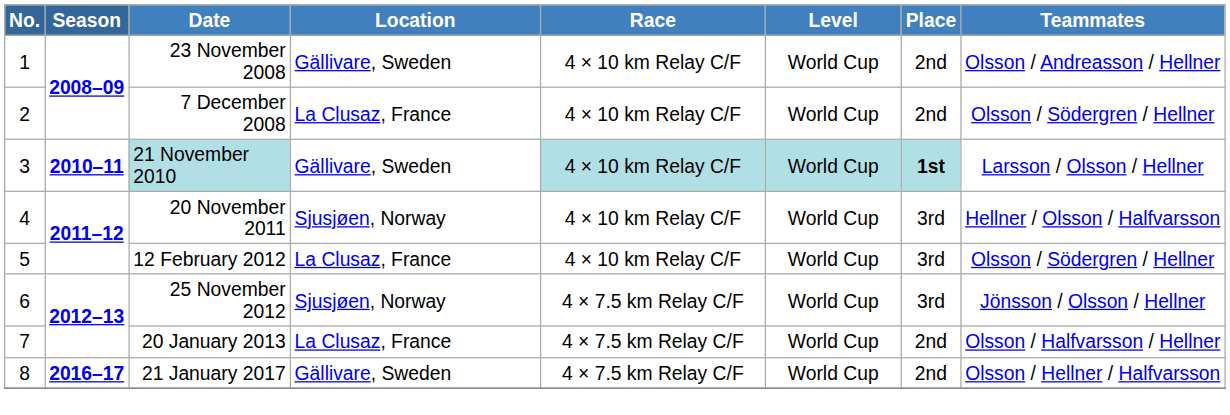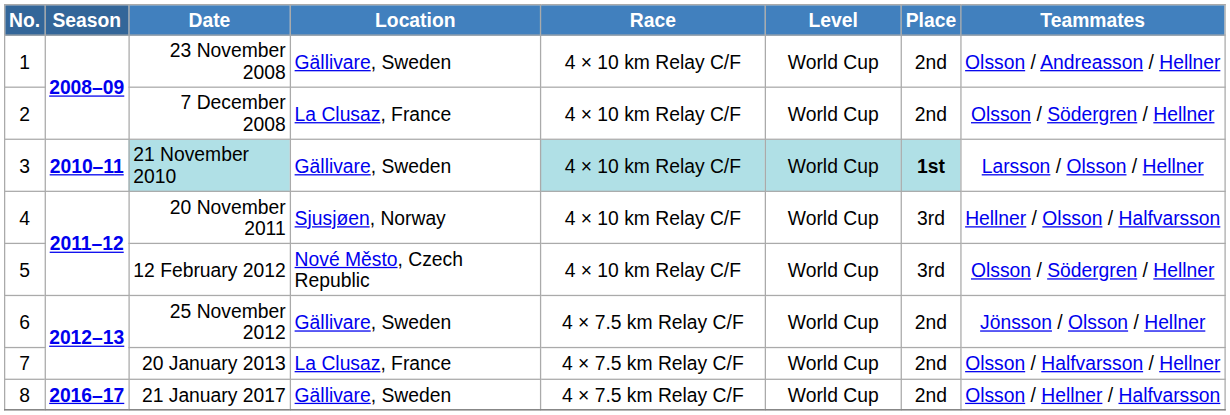(373, 259) La Clusaz, France -> (379, 270) Nové Město, Czech Republic
(370, 301) Sjusjøen, Norway -> (373, 322) Gällivare, Sweden
(931, 301) 3rd -> (931, 322) 2nd
